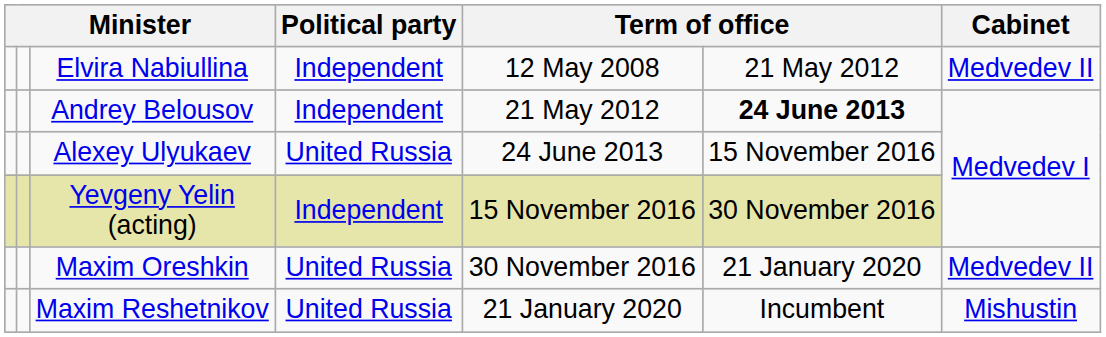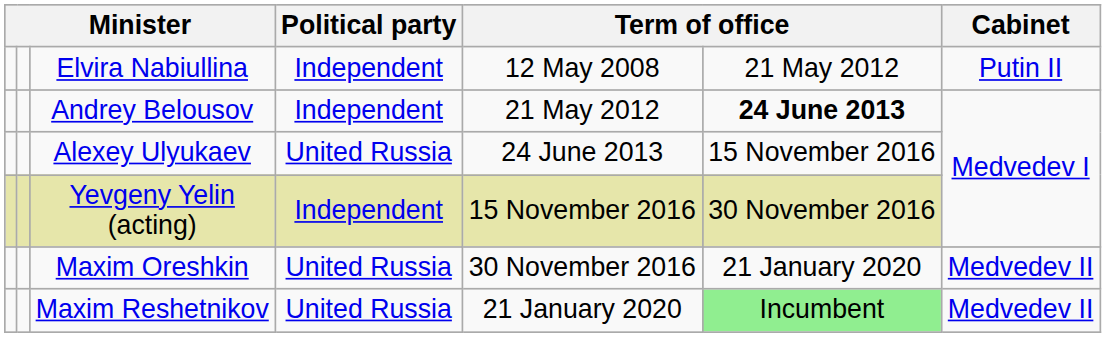(1021, 68) Medvedev II -> (1021, 68) Putin II
(822, 310) no background -> (822, 310) lightgreen background
(1021, 310) Mishustin -> (1021, 310) Medvedev II
